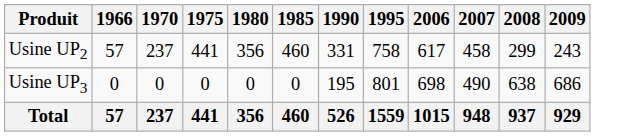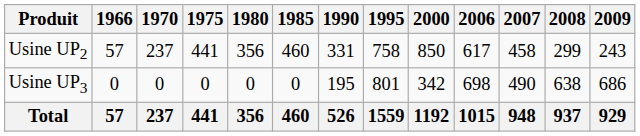+ column: (431, 19)
